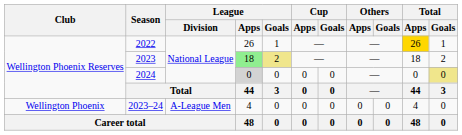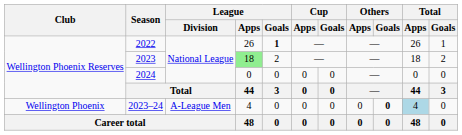(277, 43) normal -> (277, 43) bold
(415, 43) gold background -> (415, 43) no background
(277, 59) khaki background -> (277, 59) no background
(249, 75) lightgrey background -> (249, 75) no background
(443, 75) khaki background -> (443, 75) no background
(388, 106) normal -> (388, 106) bold
(415, 106) no background -> (415, 106) lightblue background
